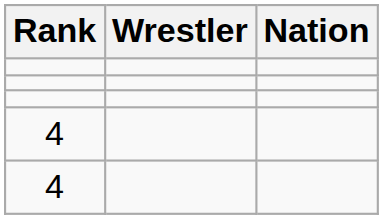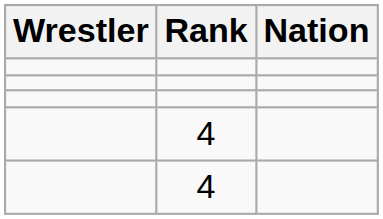columns swapped: (55, 31) <-> (180, 31)
